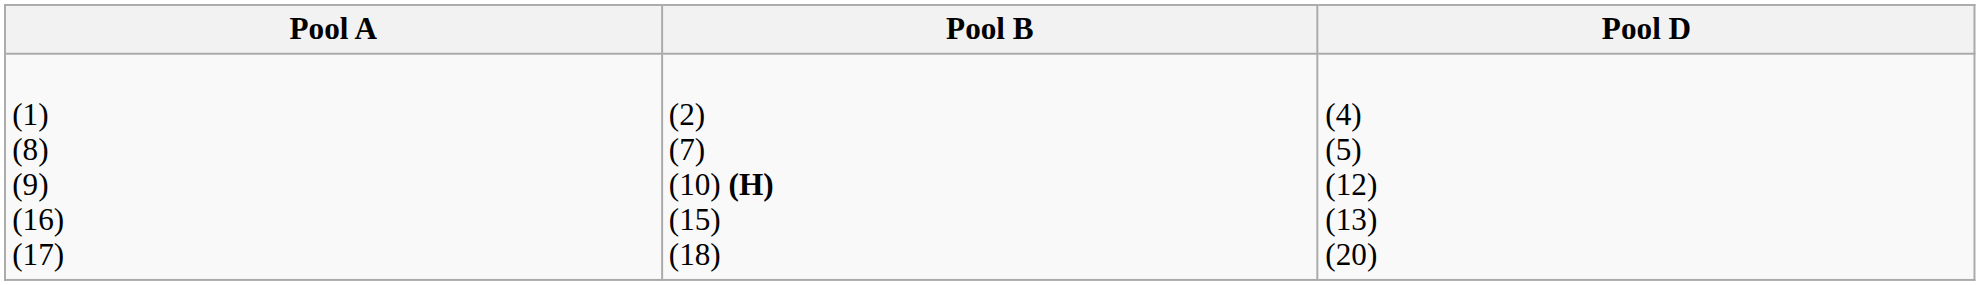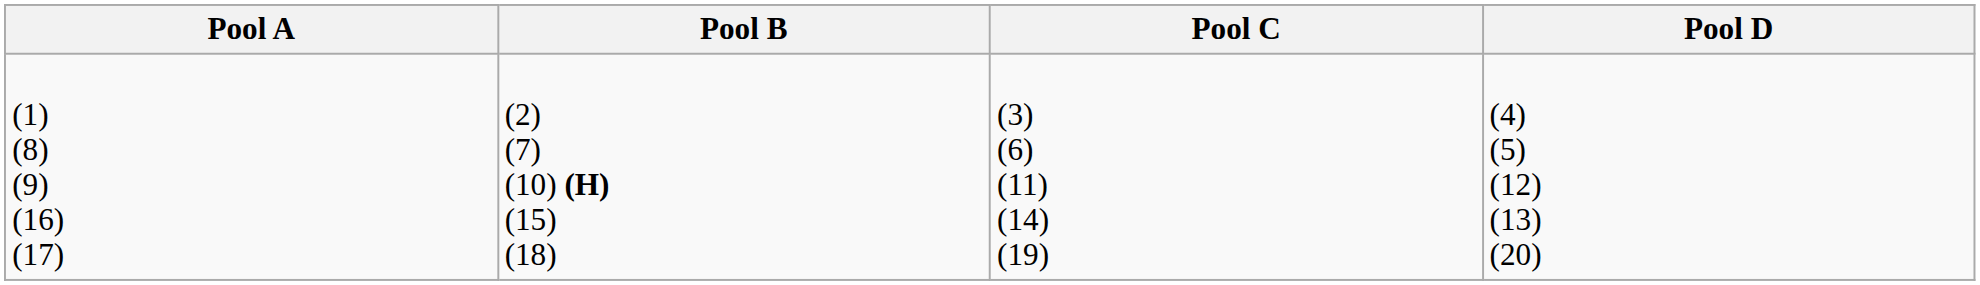+ column: (1236, 29)
